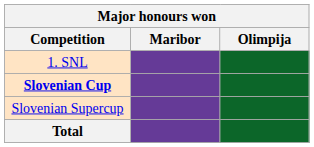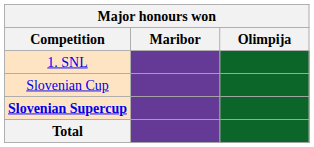(68, 85) bold -> (68, 85) normal
(68, 108) normal -> (68, 108) bold
